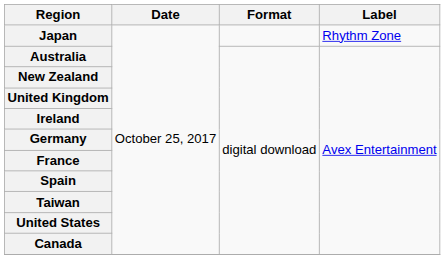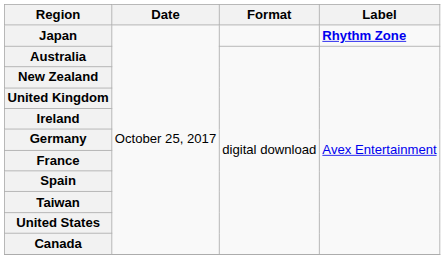(362, 35) normal -> (364, 35) bold
